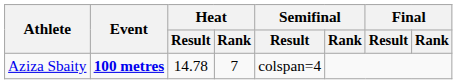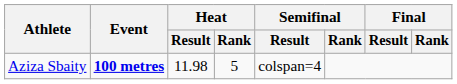(191, 66) 14.78 -> (191, 66) 11.98
(234, 66) 7 -> (234, 66) 5
